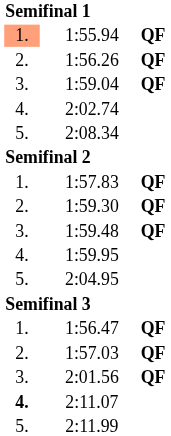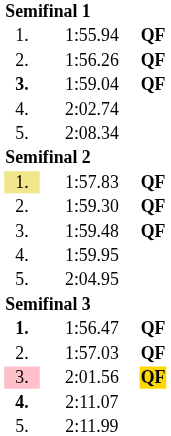(22, 35) lightsalmon background -> (22, 35) no background
(22, 84) normal -> (22, 84) bold
(22, 182) no background -> (22, 182) khaki background
(22, 328) normal -> (22, 328) bold
(22, 377) no background -> (22, 377) pink background
(153, 377) no background -> (153, 377) gold background
